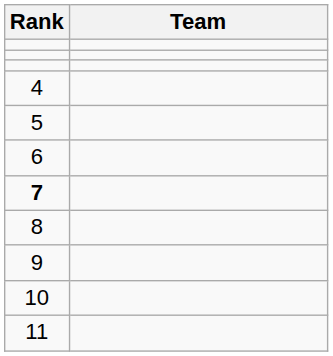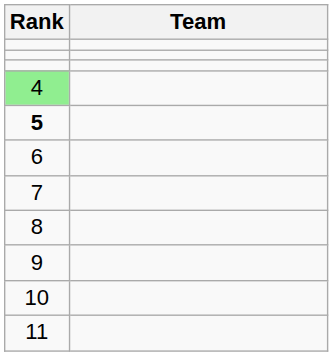(37, 87) no background -> (37, 87) lightgreen background
(37, 122) normal -> (37, 122) bold
(37, 192) bold -> (37, 192) normal
